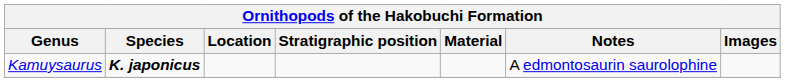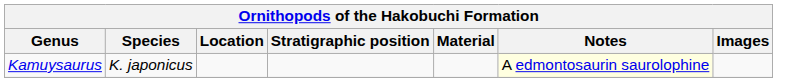(155, 65) bold -> (151, 65) normal
(613, 65) no background -> (606, 65) lightyellow background
